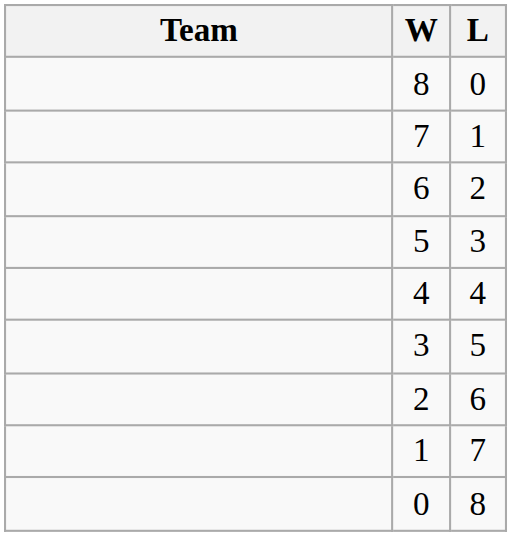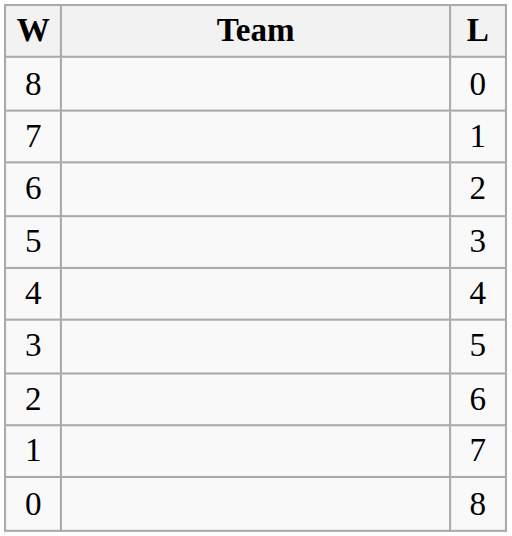columns swapped: (199, 30) <-> (421, 30)
